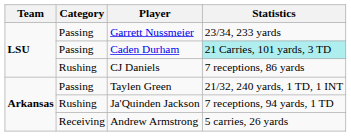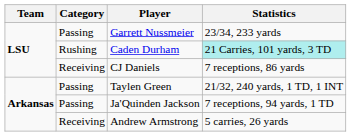(76, 49) Passing -> (78, 49) Rushing
(78, 67) Rushing -> (82, 67) Receiving
(78, 103) Rushing -> (76, 103) Passing
